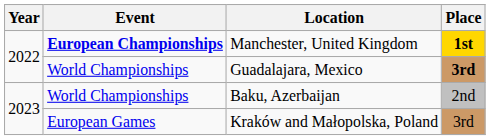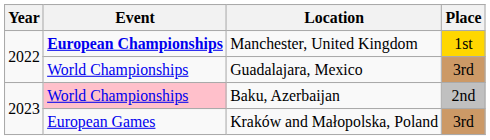(463, 43) bold -> (463, 43) normal
(463, 69) bold -> (463, 69) normal
(118, 95) no background -> (118, 95) pink background
